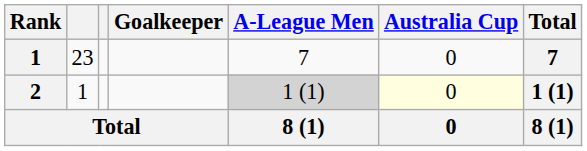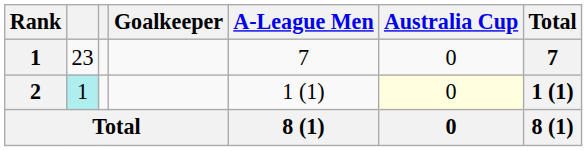(83, 92) no background -> (83, 92) paleturquoise background
(303, 92) lightgrey background -> (303, 92) no background
